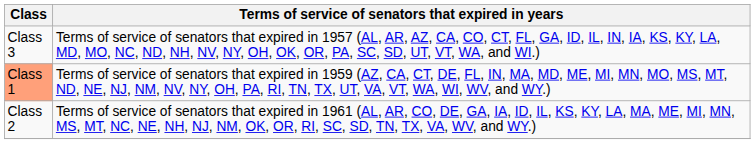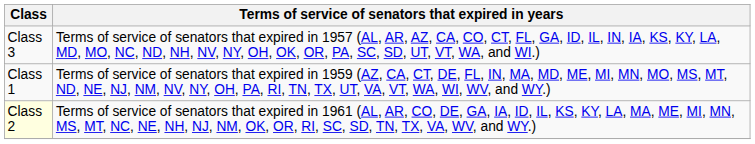(25, 82) lightsalmon background -> (25, 82) no background
(25, 119) no background -> (25, 119) lightyellow background
